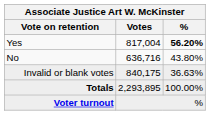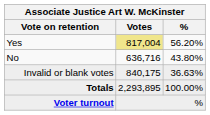(143, 42) no background -> (143, 42) khaki background
(187, 42) bold -> (187, 42) normal
